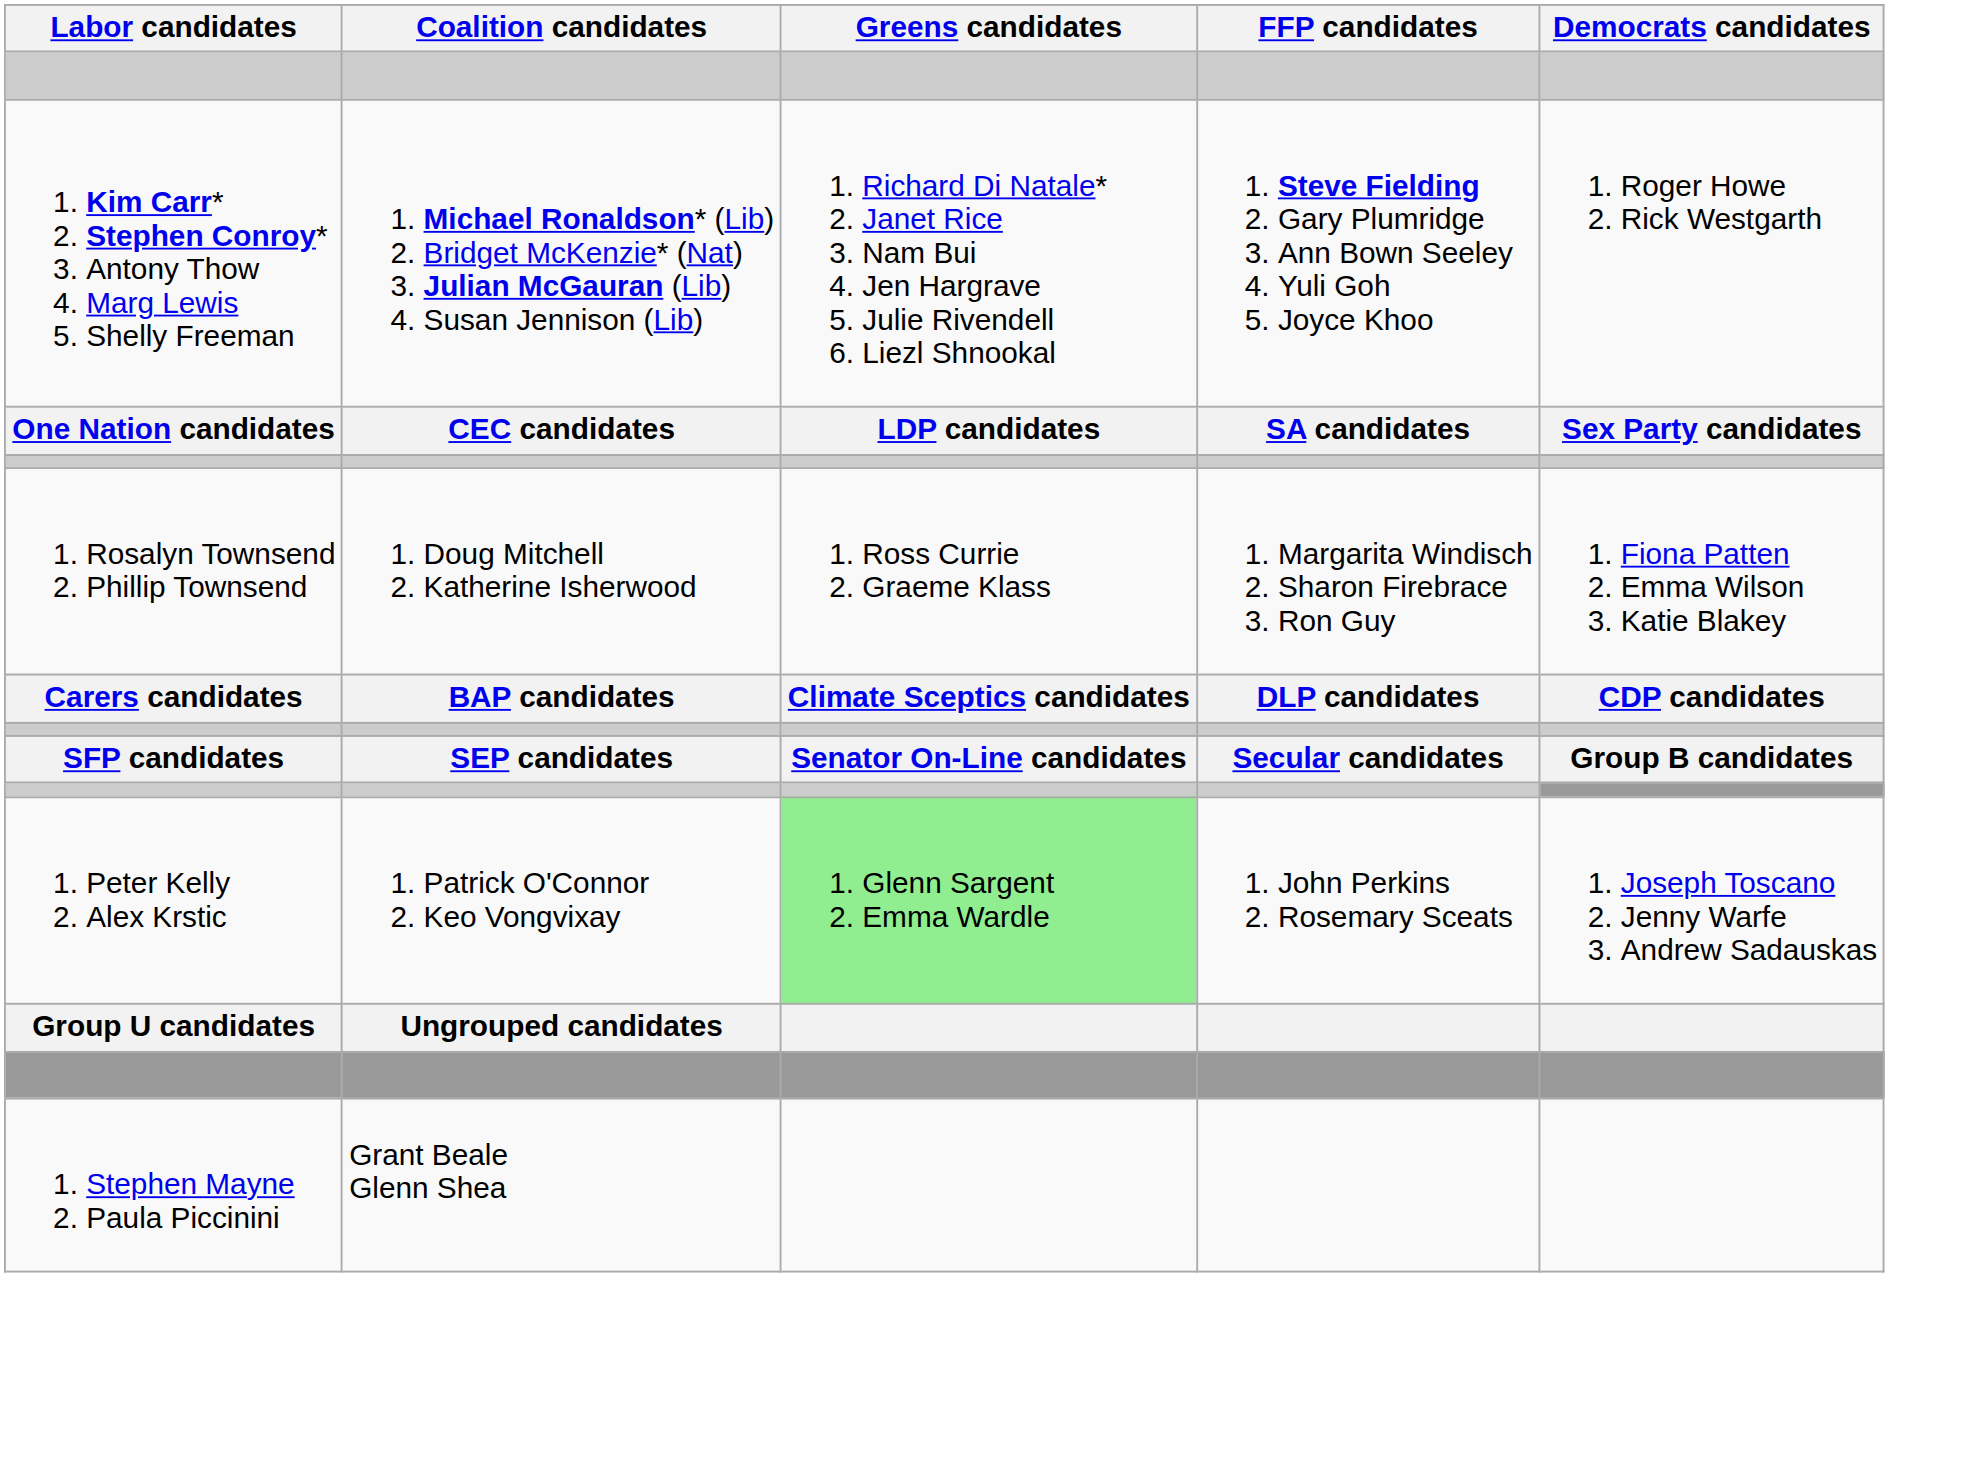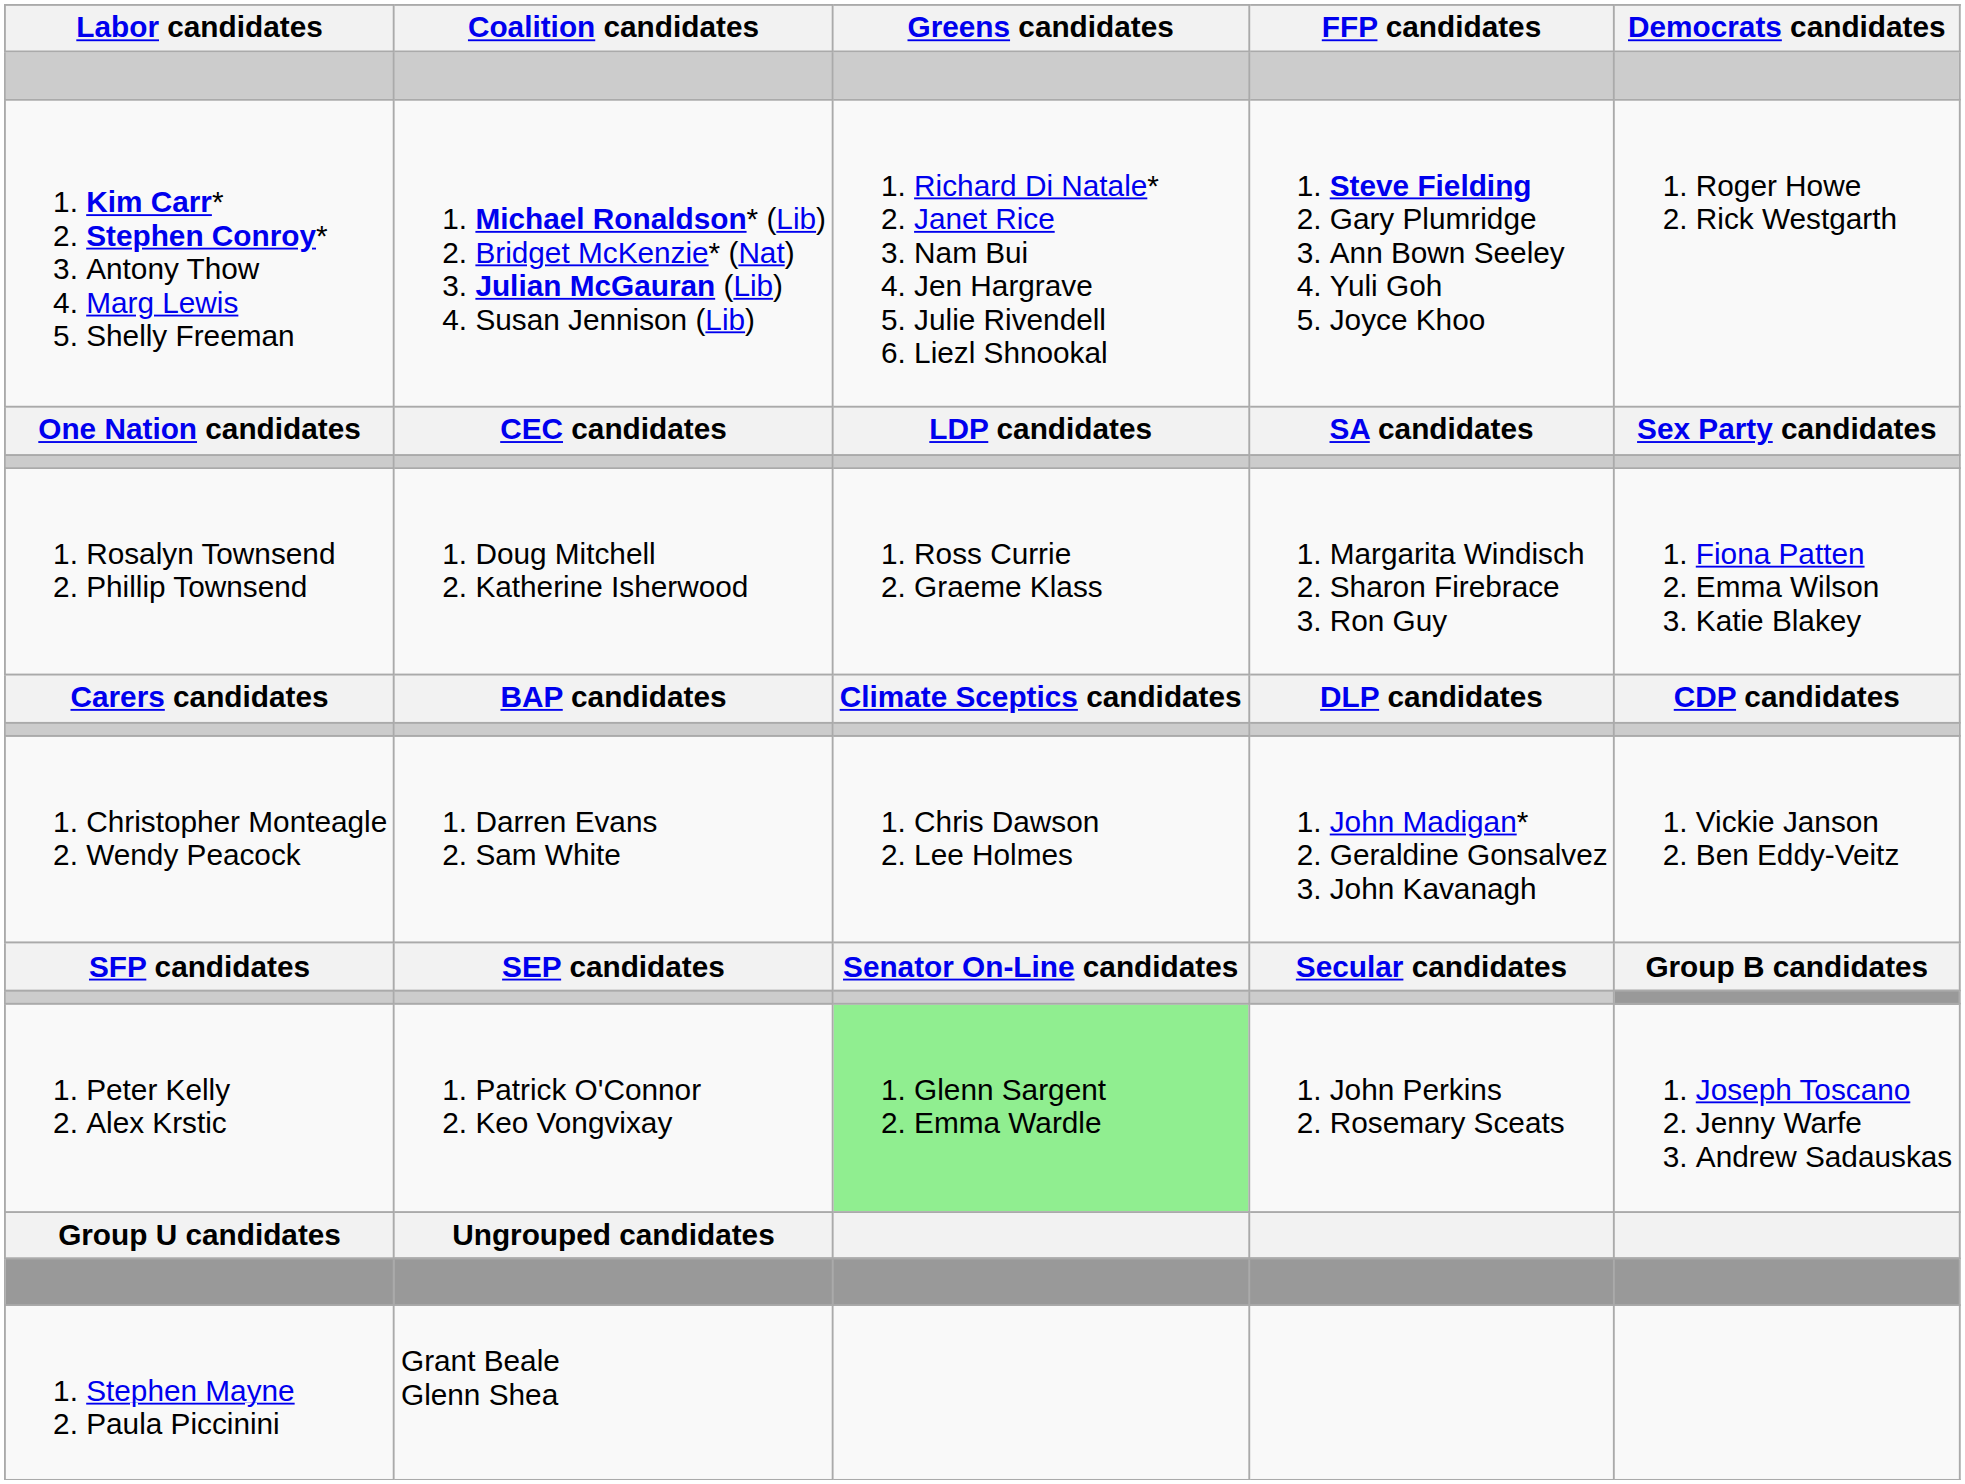+ row: (200, 839)
